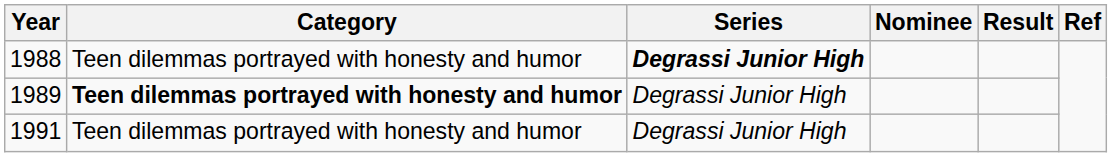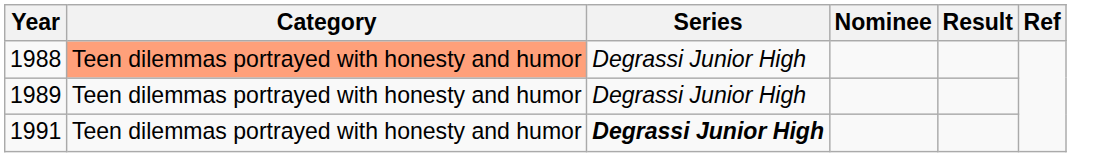(327, 59) no background -> (327, 59) lightsalmon background
(748, 59) bold -> (699, 59) normal
(347, 95) bold -> (327, 95) normal
(740, 132) normal -> (708, 132) bold
